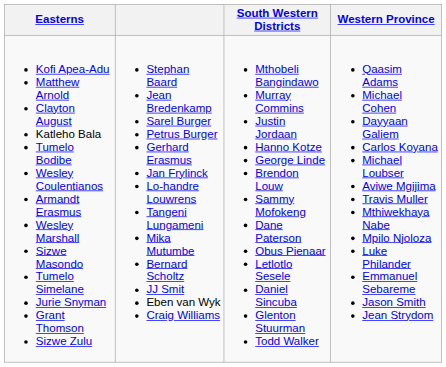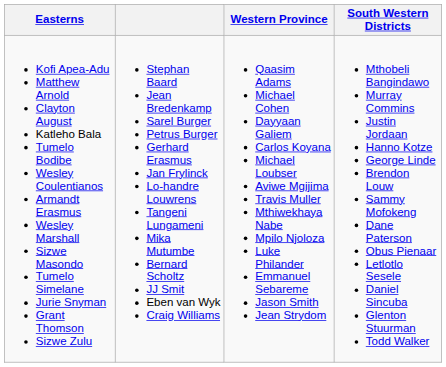columns swapped: (277, 20) <-> (386, 20)
